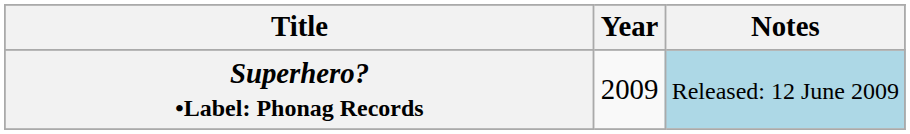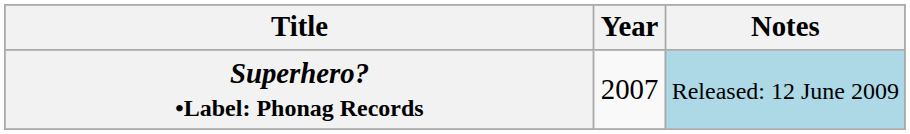(630, 89) 2009 -> (630, 89) 2007
